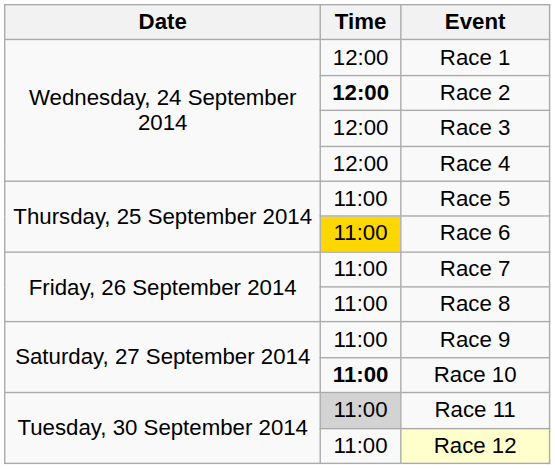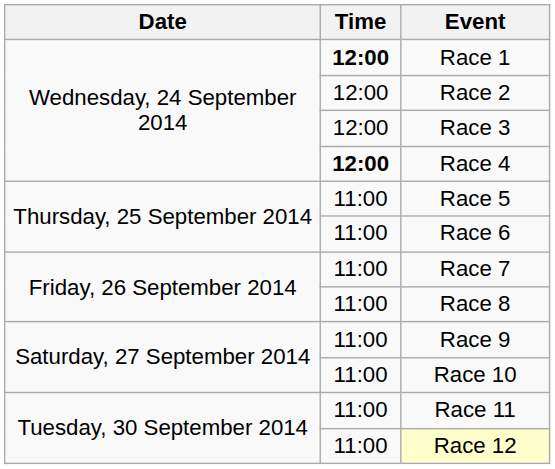(361, 57) normal -> (361, 57) bold
(361, 92) bold -> (361, 92) normal
(361, 163) normal -> (361, 163) bold
(361, 233) gold background -> (361, 233) no background
(361, 374) bold -> (361, 374) normal
(361, 410) lightgrey background -> (361, 410) no background
